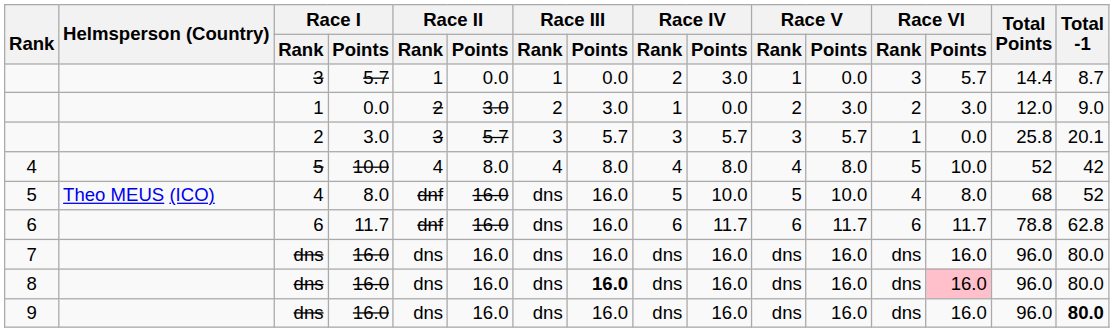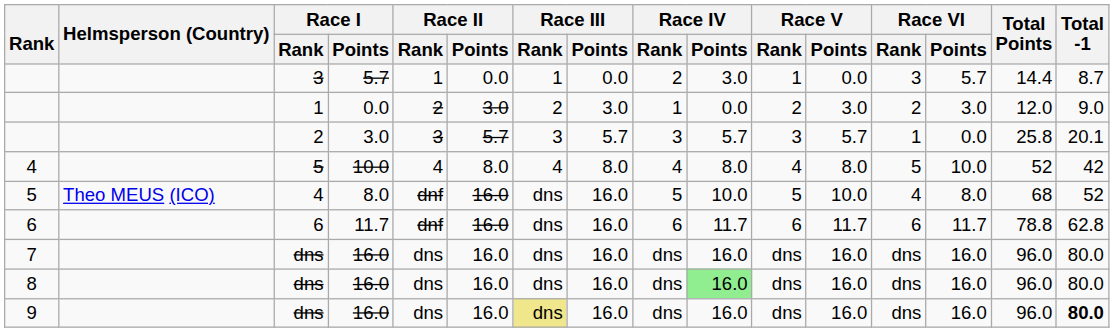(610, 284) bold -> (610, 284) normal
(730, 284) no background -> (730, 284) lightgreen background
(969, 284) pink background -> (969, 284) no background
(548, 313) no background -> (548, 313) khaki background
